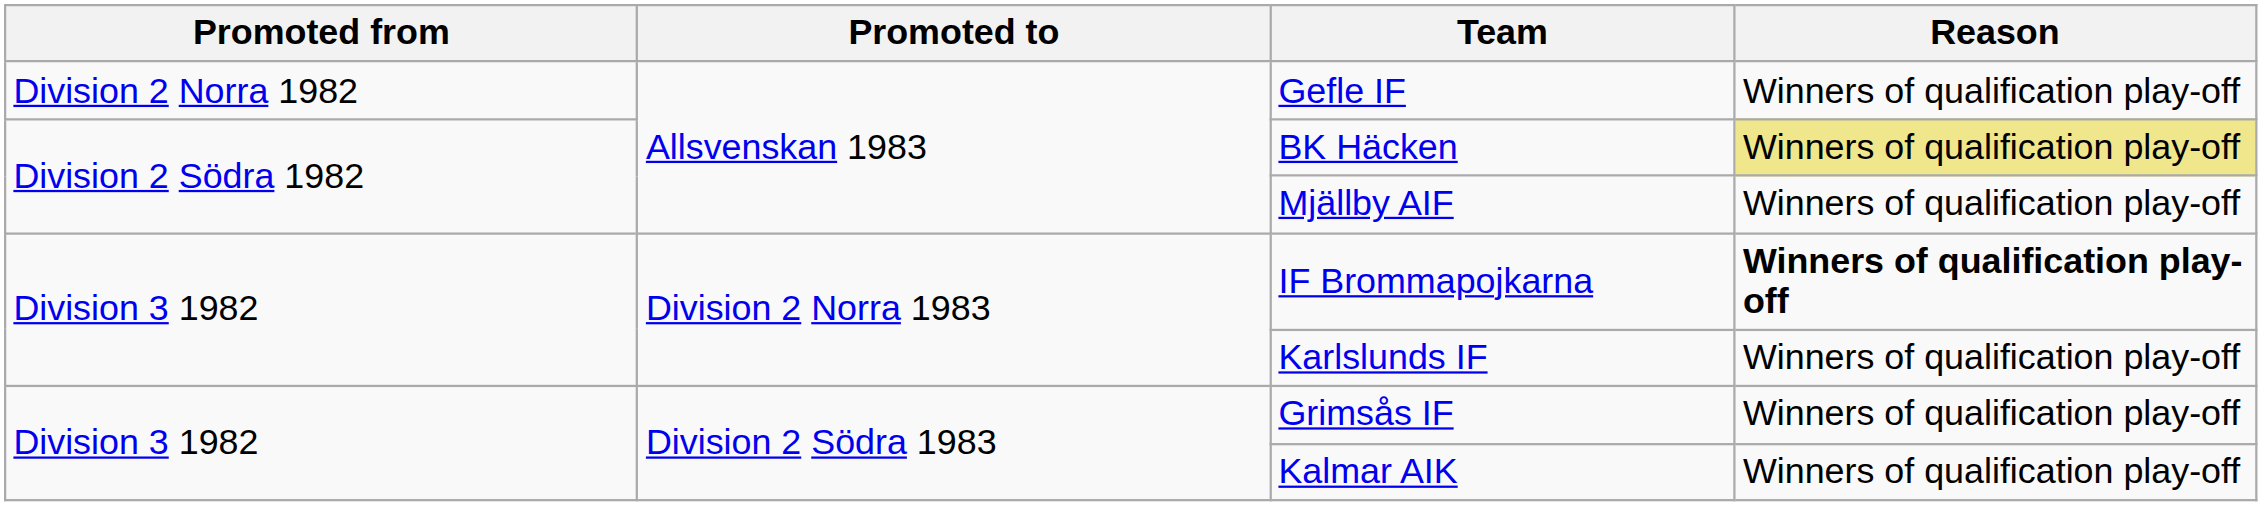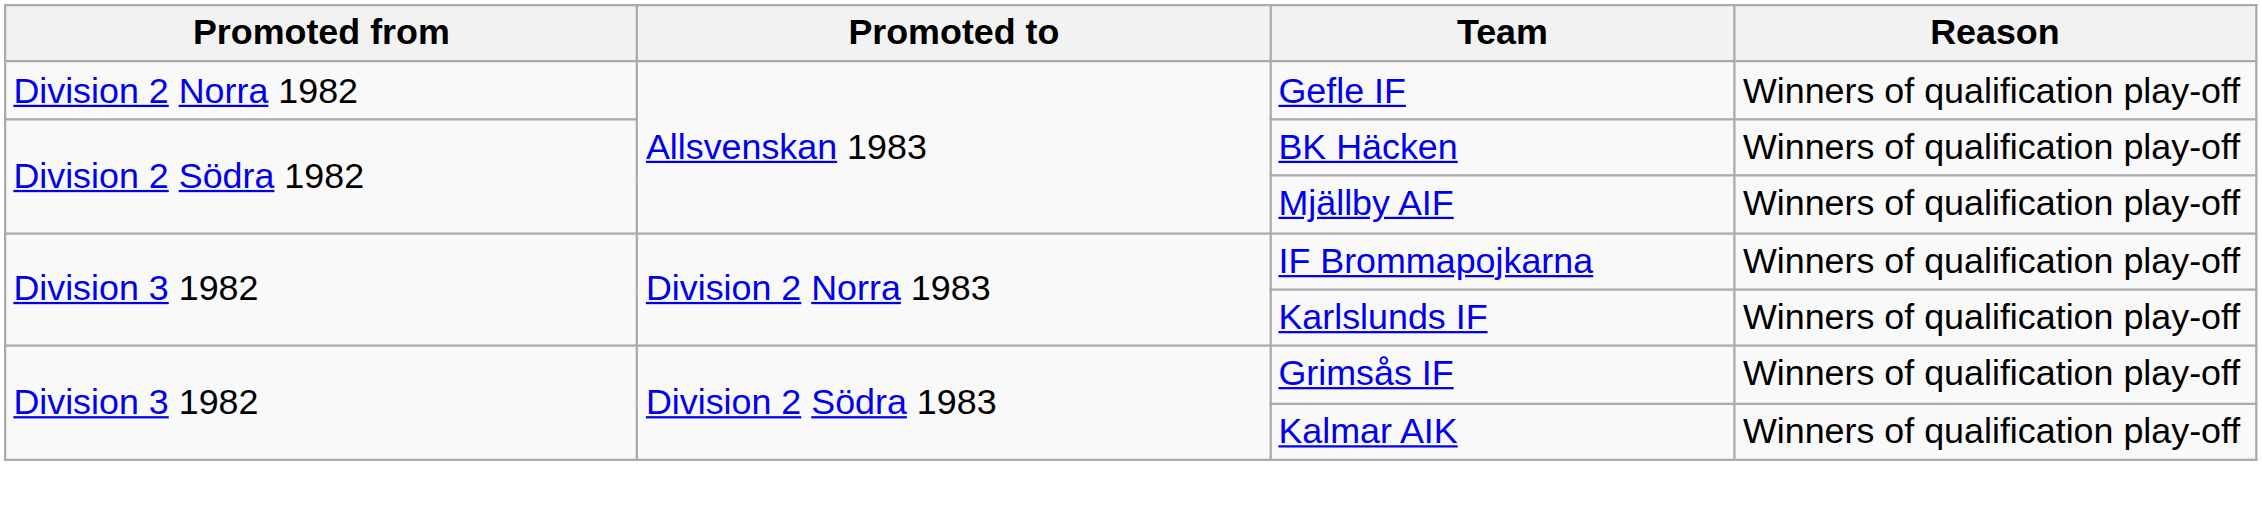(1992, 146) khaki background -> (1992, 146) no background
(1993, 280) bold -> (1992, 260) normal
